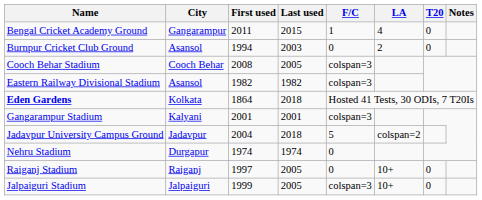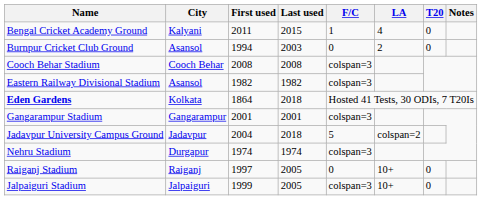(197, 30) Gangarampur -> (185, 30) Kalyani
(291, 65) 2005 -> (291, 65) 2008
(185, 117) Kalyani -> (197, 117) Gangarampur
(331, 152) 0 -> (350, 152) colspan=3
